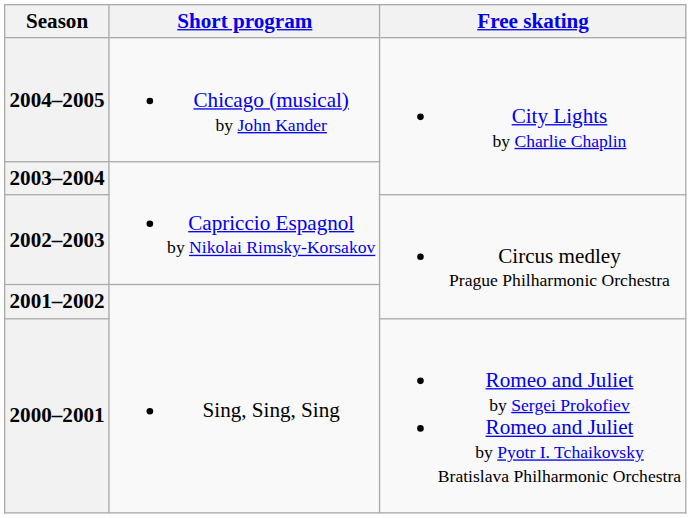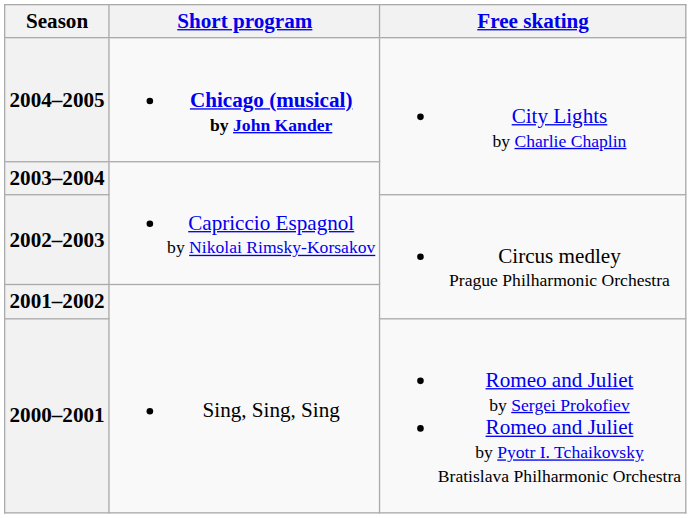(245, 112) normal -> (245, 112) bold
